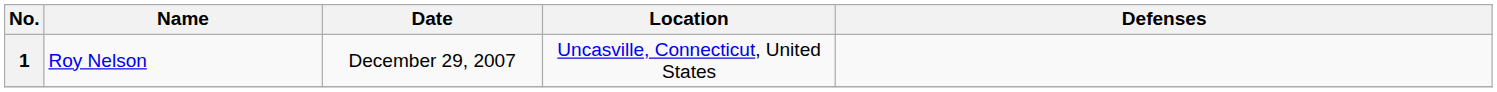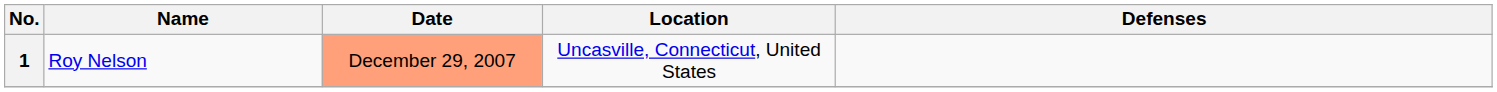(432, 60) no background -> (432, 60) lightsalmon background
